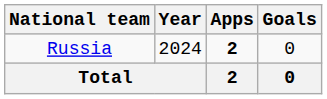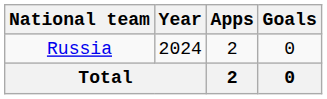(232, 49) bold -> (232, 49) normal
